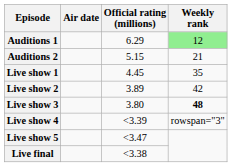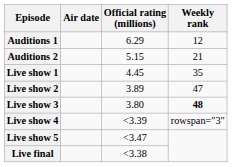(198, 40) lightgreen background -> (198, 40) no background
(198, 89) 42 -> (198, 89) 47
